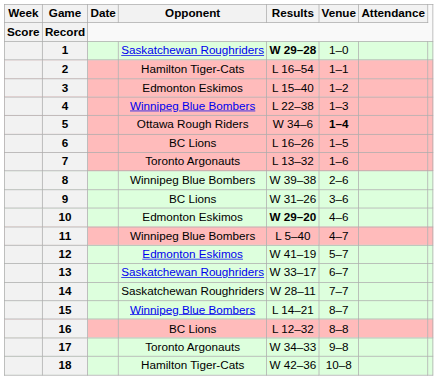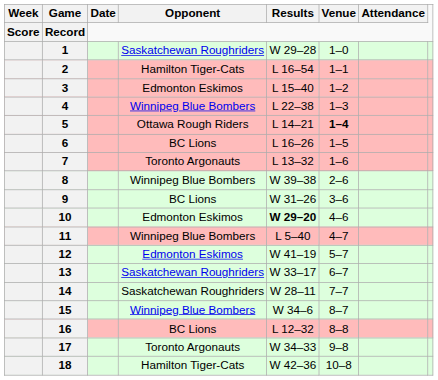(293, 50) bold -> (293, 50) normal
(293, 124) W 34–6 -> (293, 124) L 14–21
(293, 310) L 14–21 -> (293, 310) W 34–6
